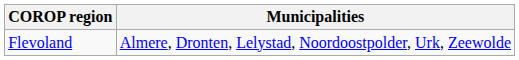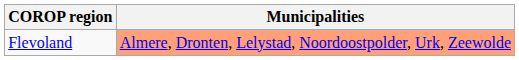(315, 42) no background -> (315, 42) lightsalmon background
